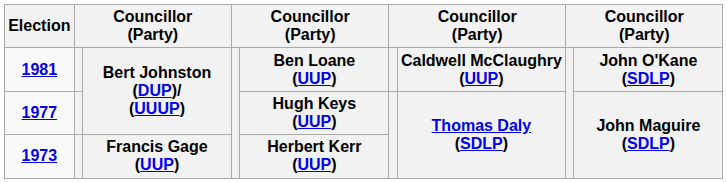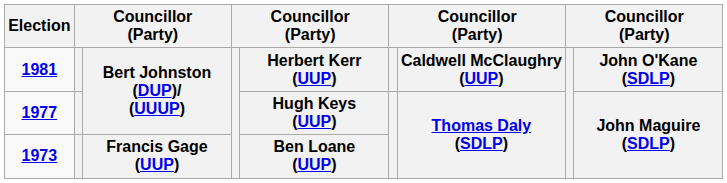(314, 69) Ben Loane (UUP) -> (314, 69) Herbert Kerr (UUP)
(314, 156) Herbert Kerr (UUP) -> (314, 156) Ben Loane (UUP)
